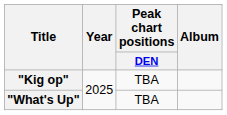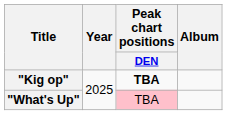(147, 80) normal -> (147, 80) bold
(147, 99) no background -> (147, 99) pink background
